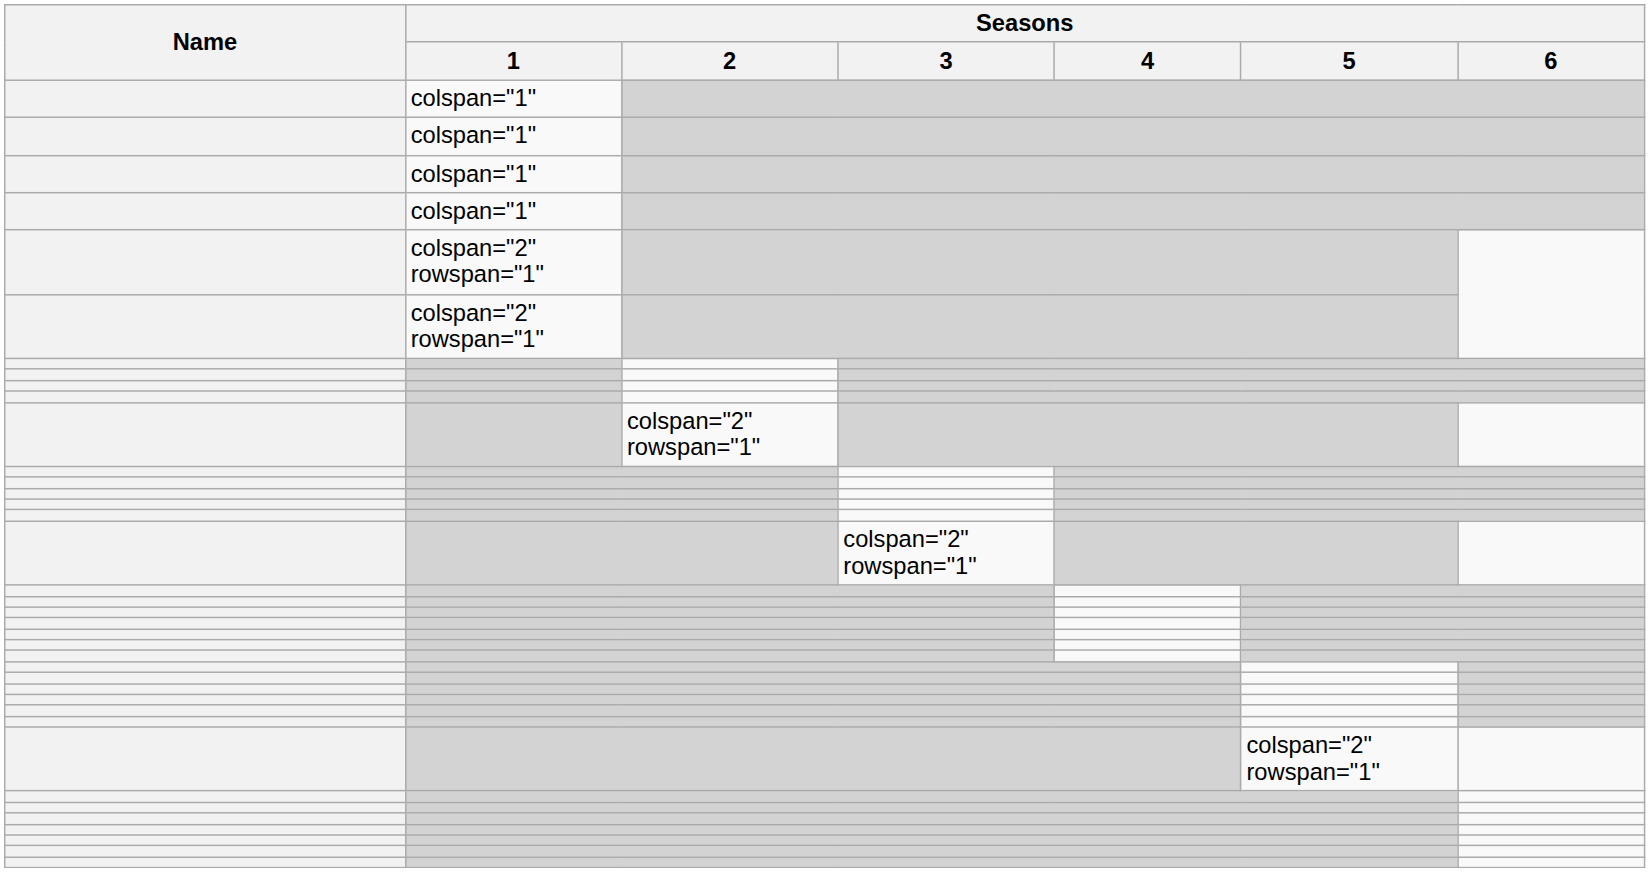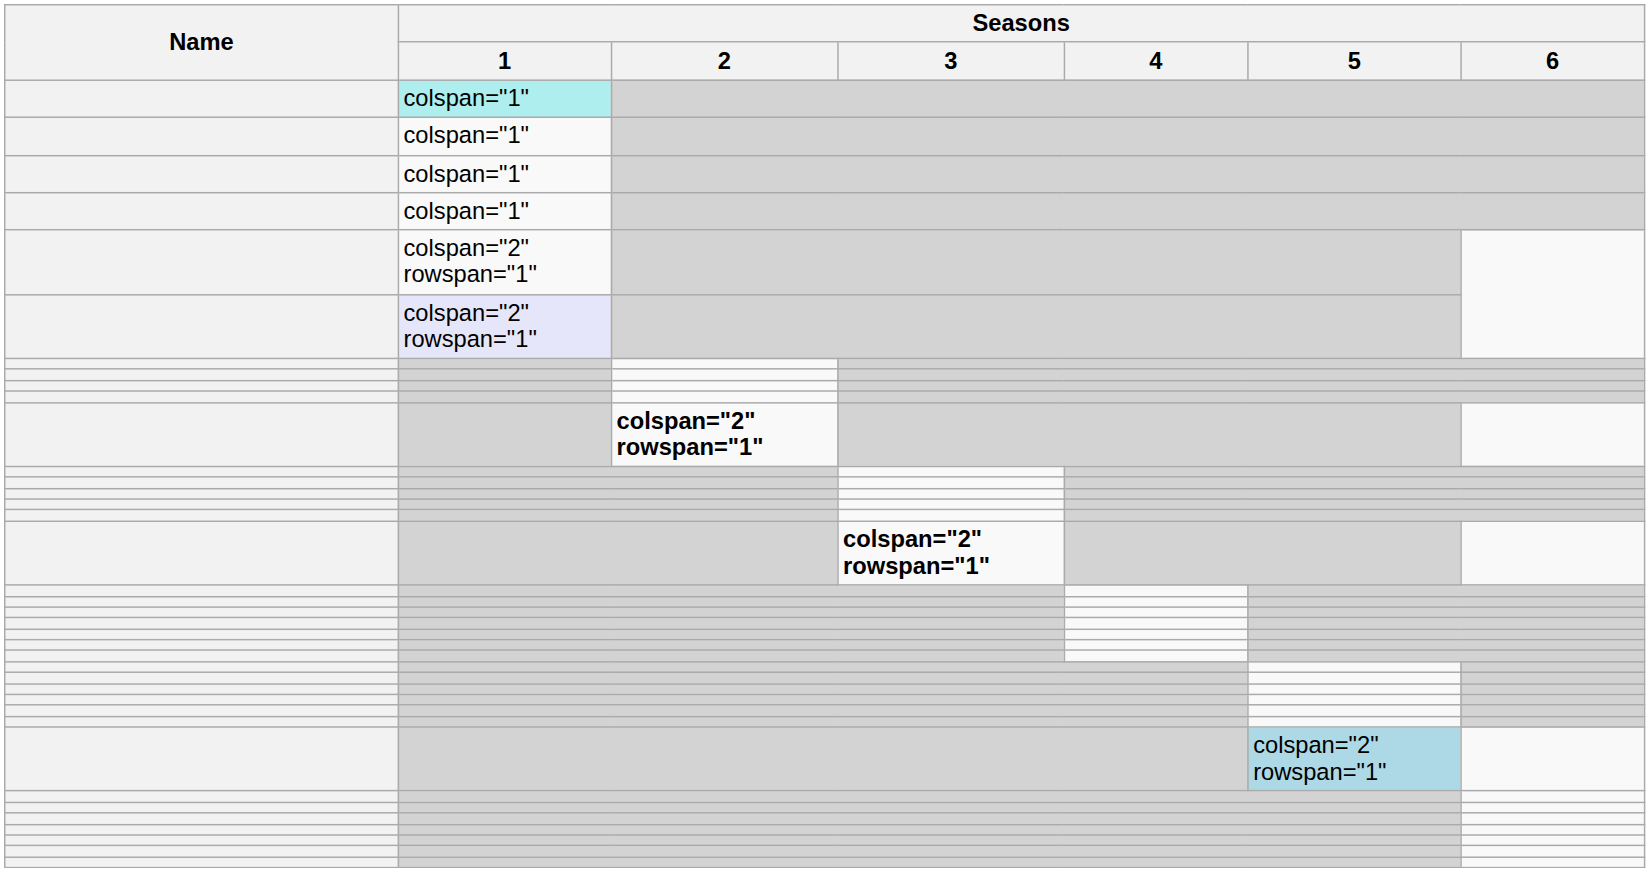(473, 98) no background -> (466, 98) paleturquoise background
(477, 326) no background -> (470, 326) lavender background
(694, 433) normal -> (690, 433) bold
(910, 552) normal -> (917, 552) bold
(1313, 758) no background -> (1320, 758) lightblue background
